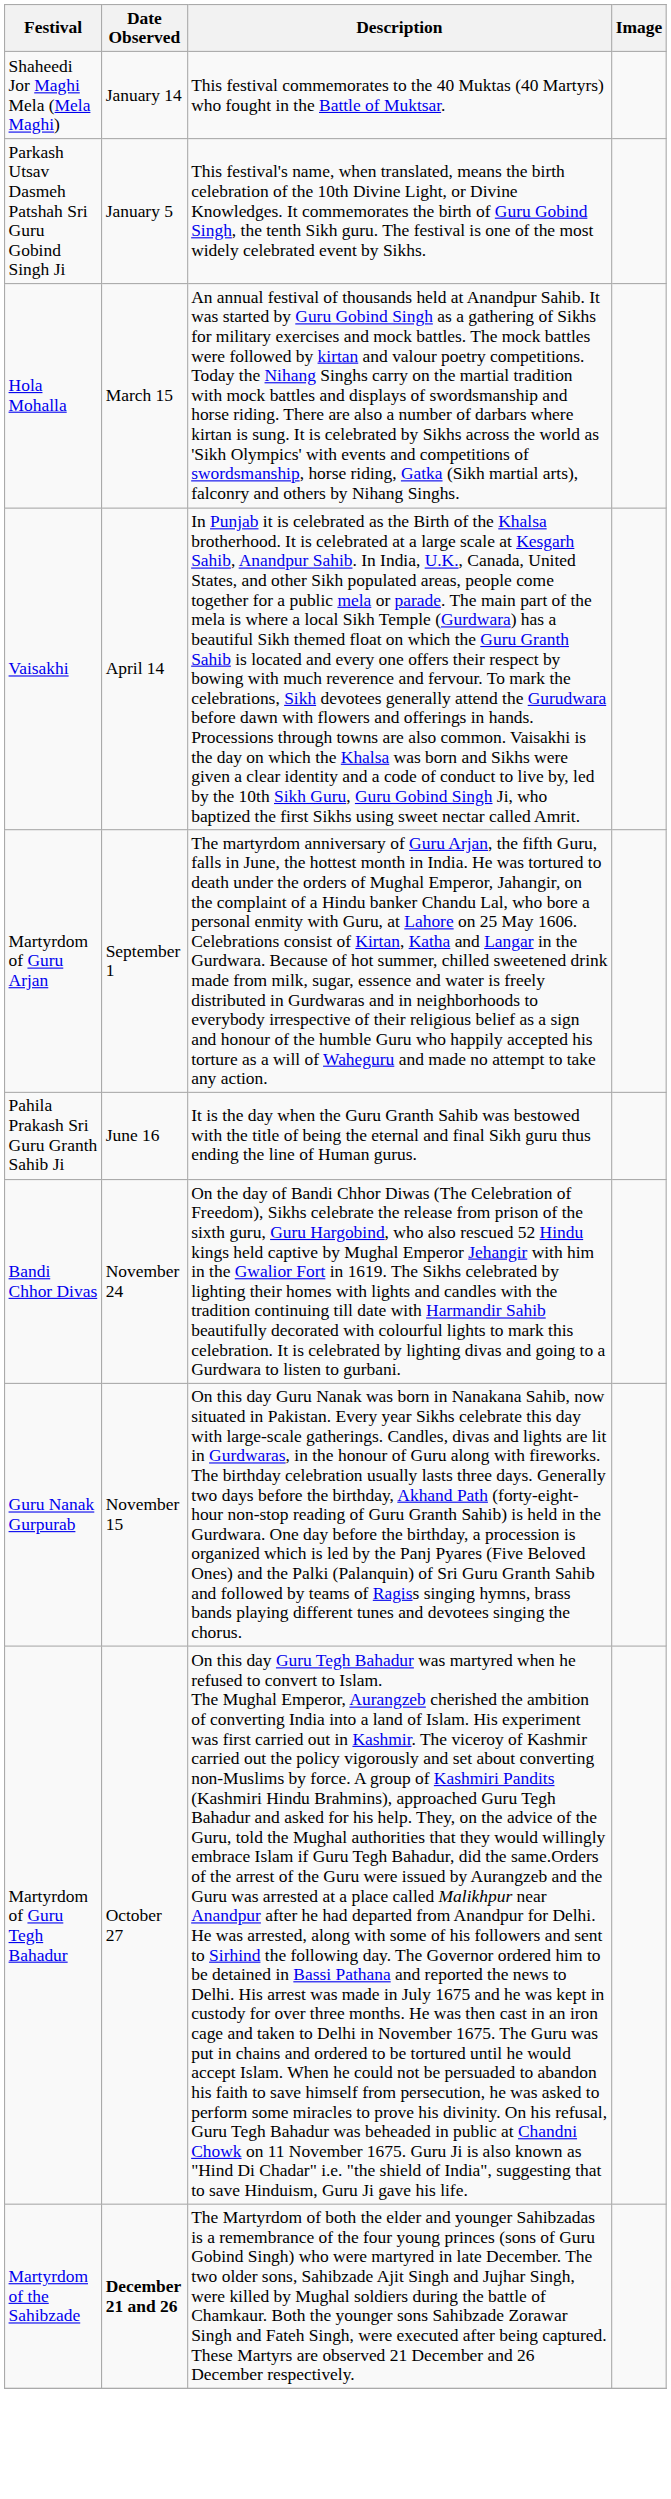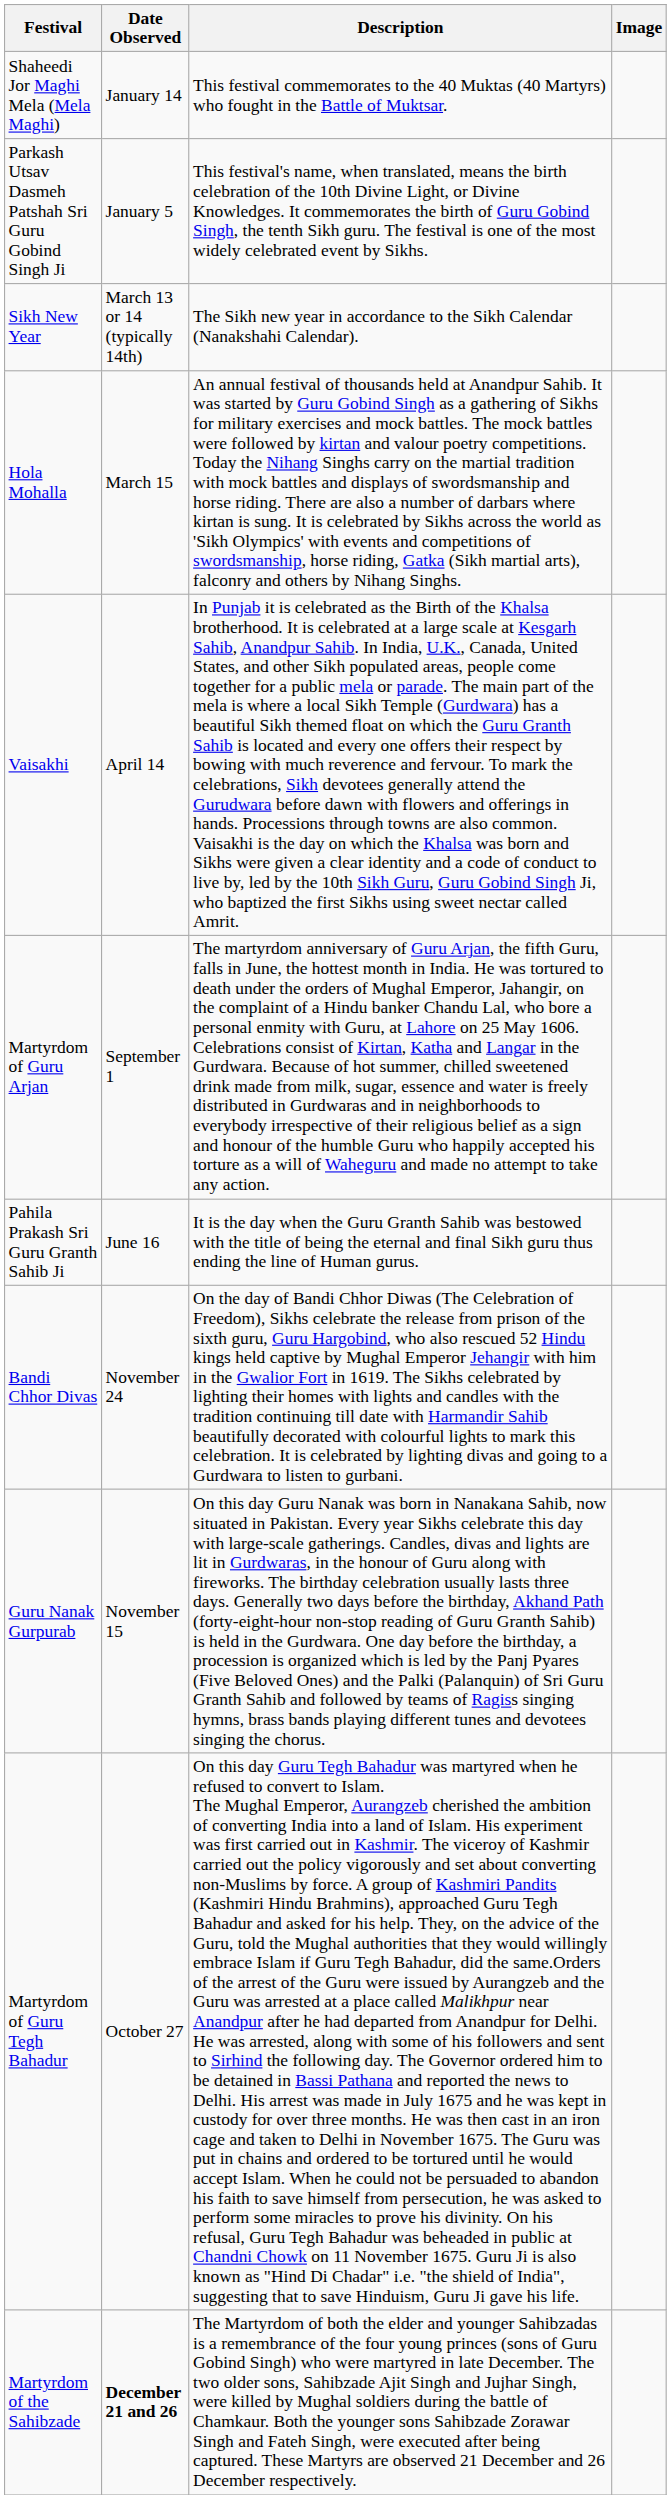+ row: (43, 326)
